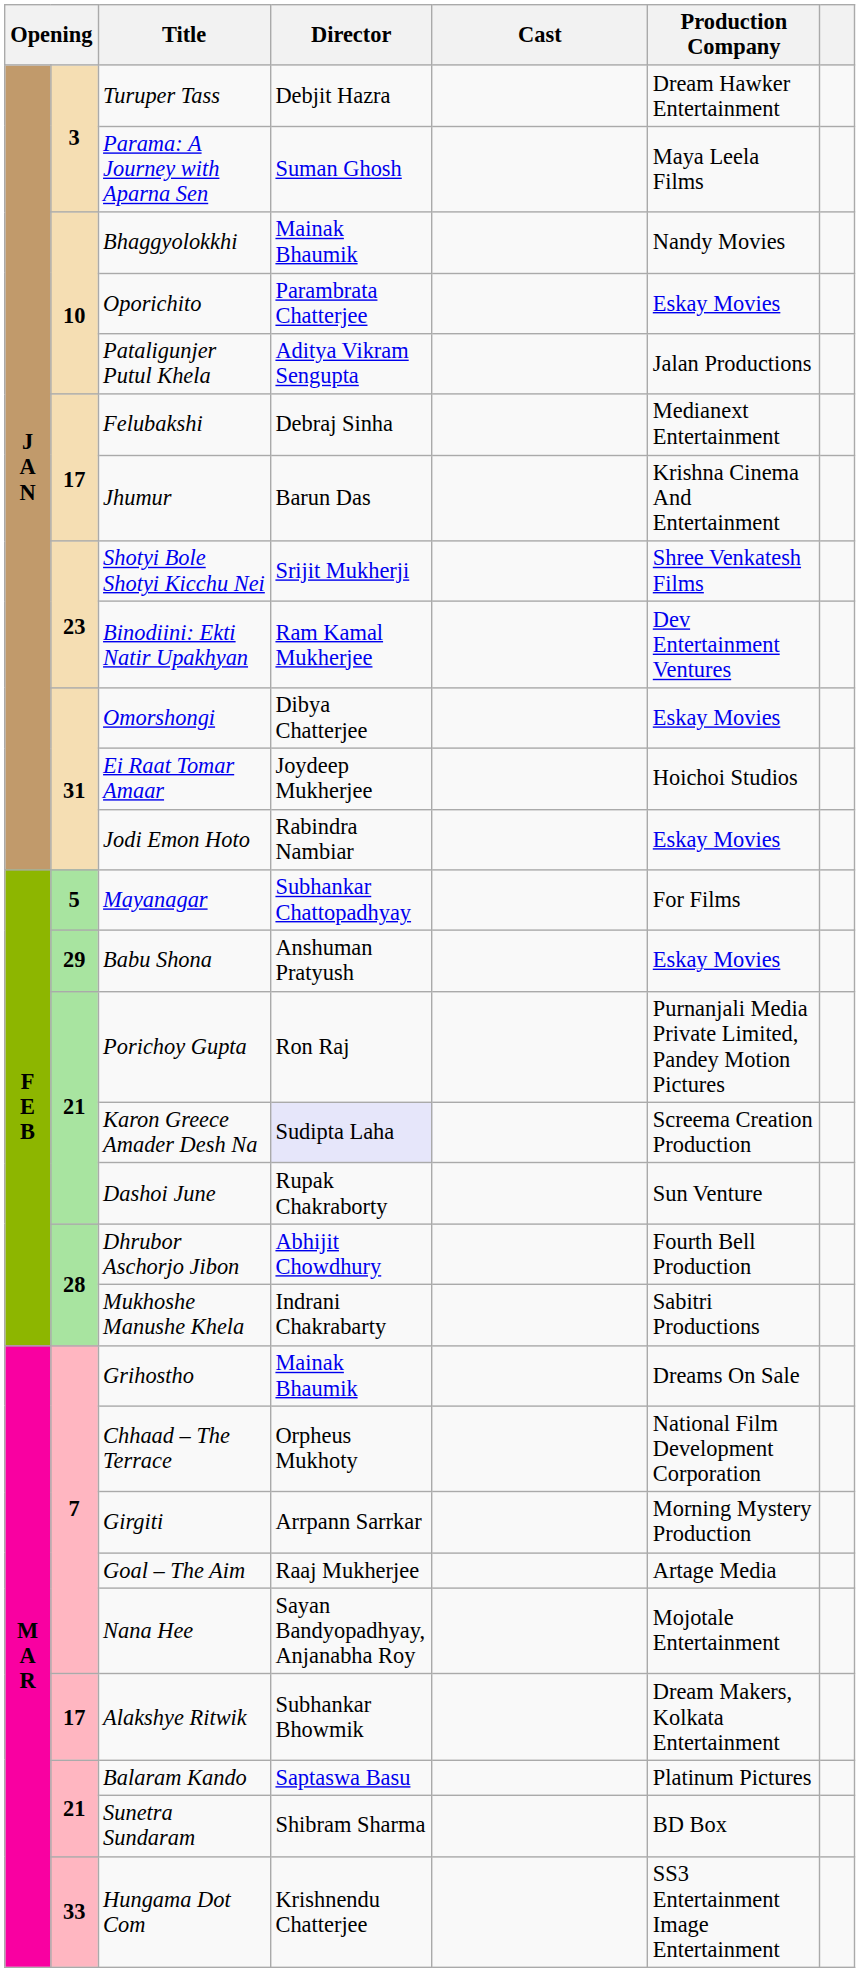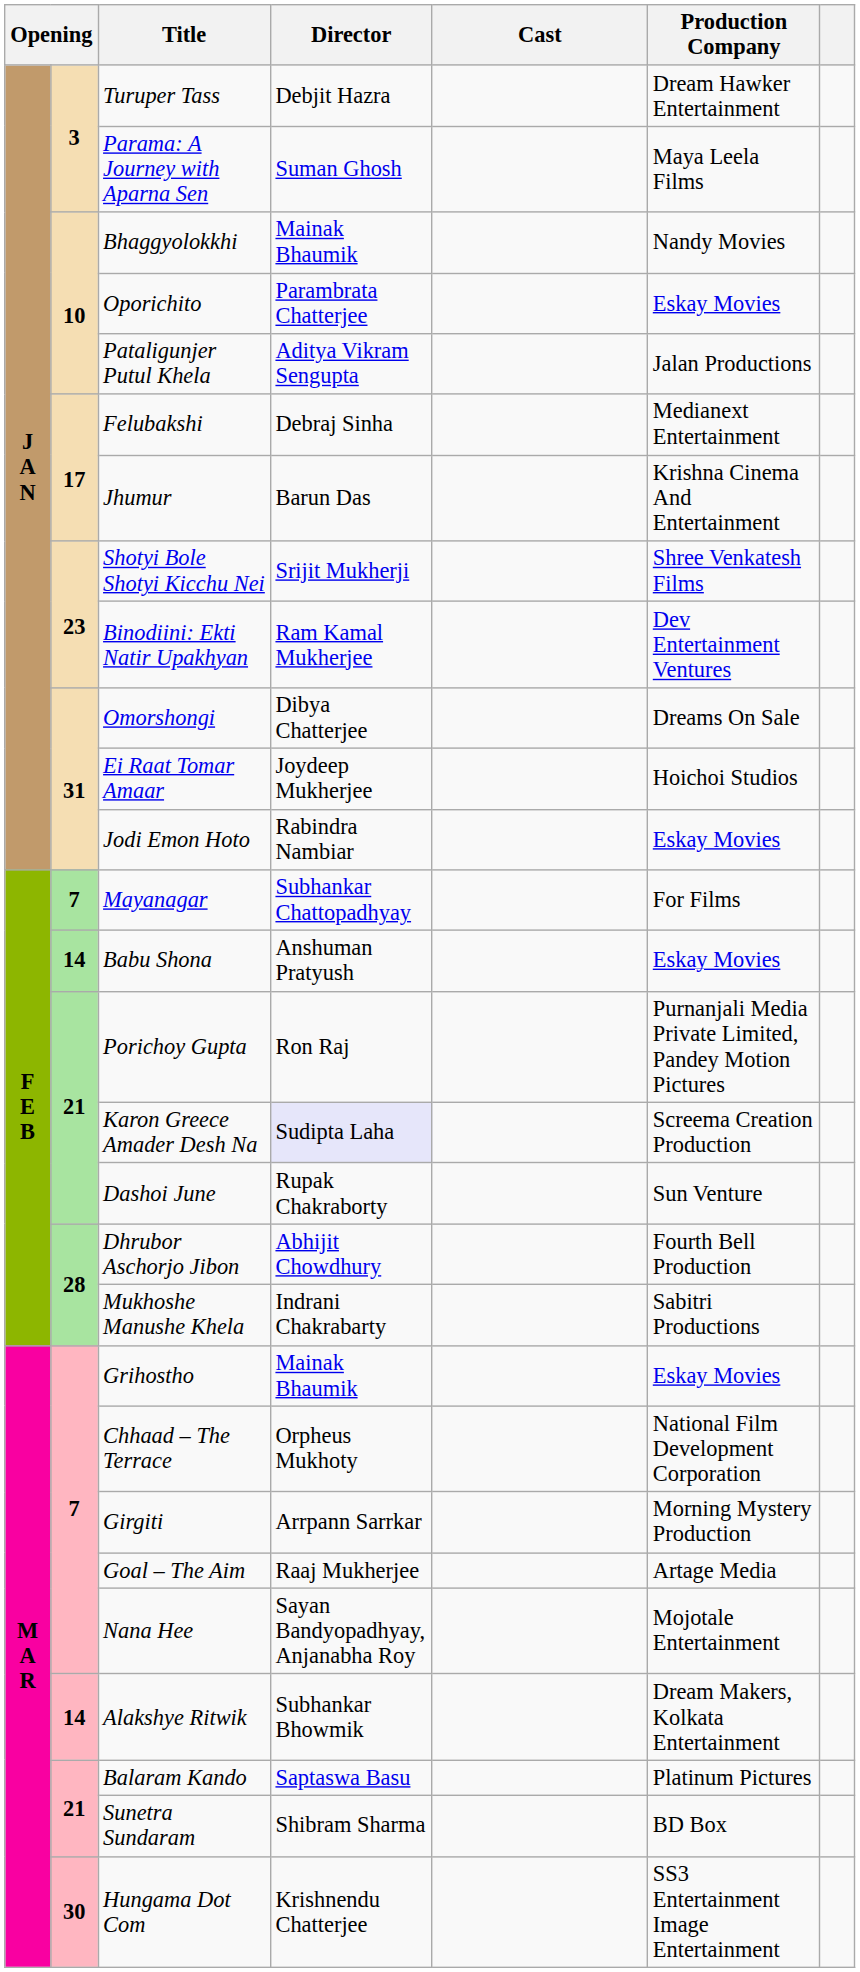(717, 717) Eskay Movies -> (726, 717) Dreams On Sale
(74, 899) 5 -> (74, 899) 7
(74, 960) 29 -> (74, 960) 14
(726, 1375) Dreams On Sale -> (717, 1375) Eskay Movies
(74, 1716) 17 -> (74, 1716) 14
(74, 1911) 33 -> (74, 1911) 30
